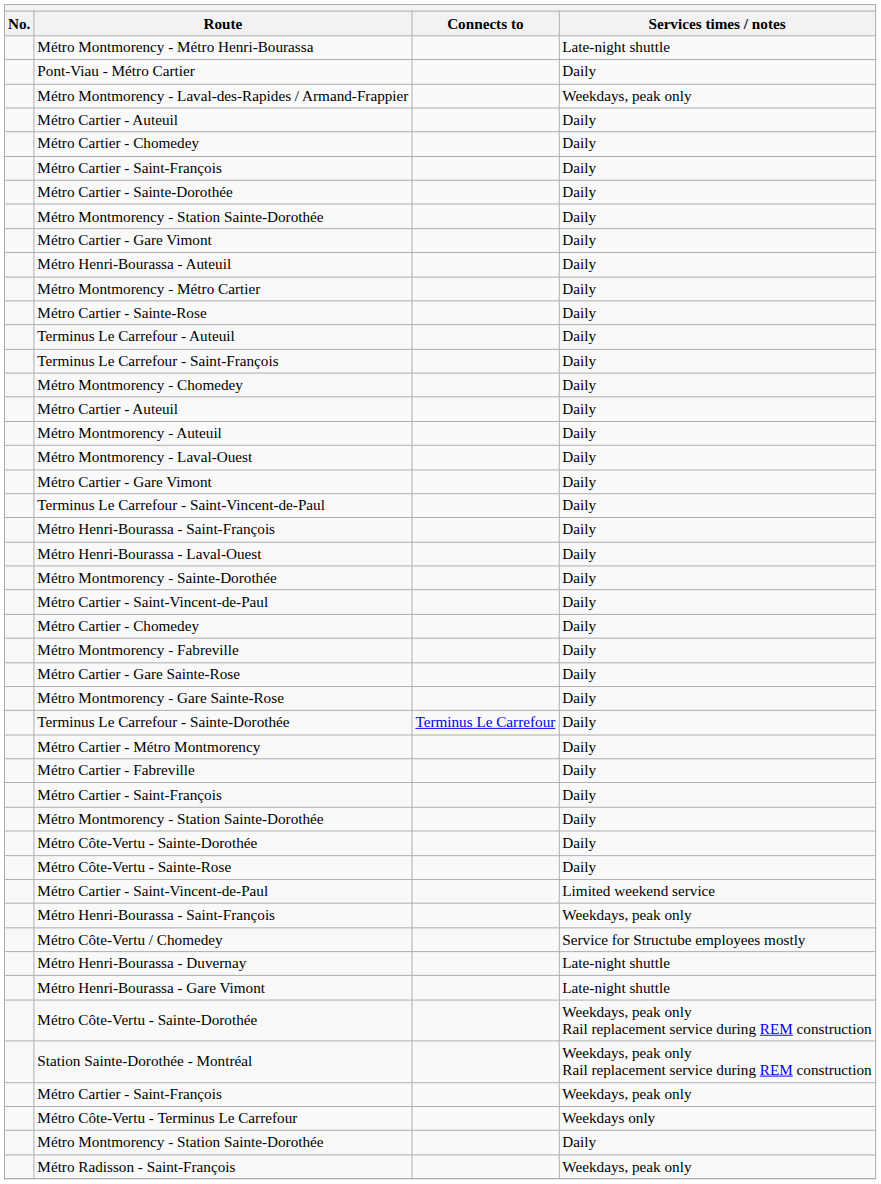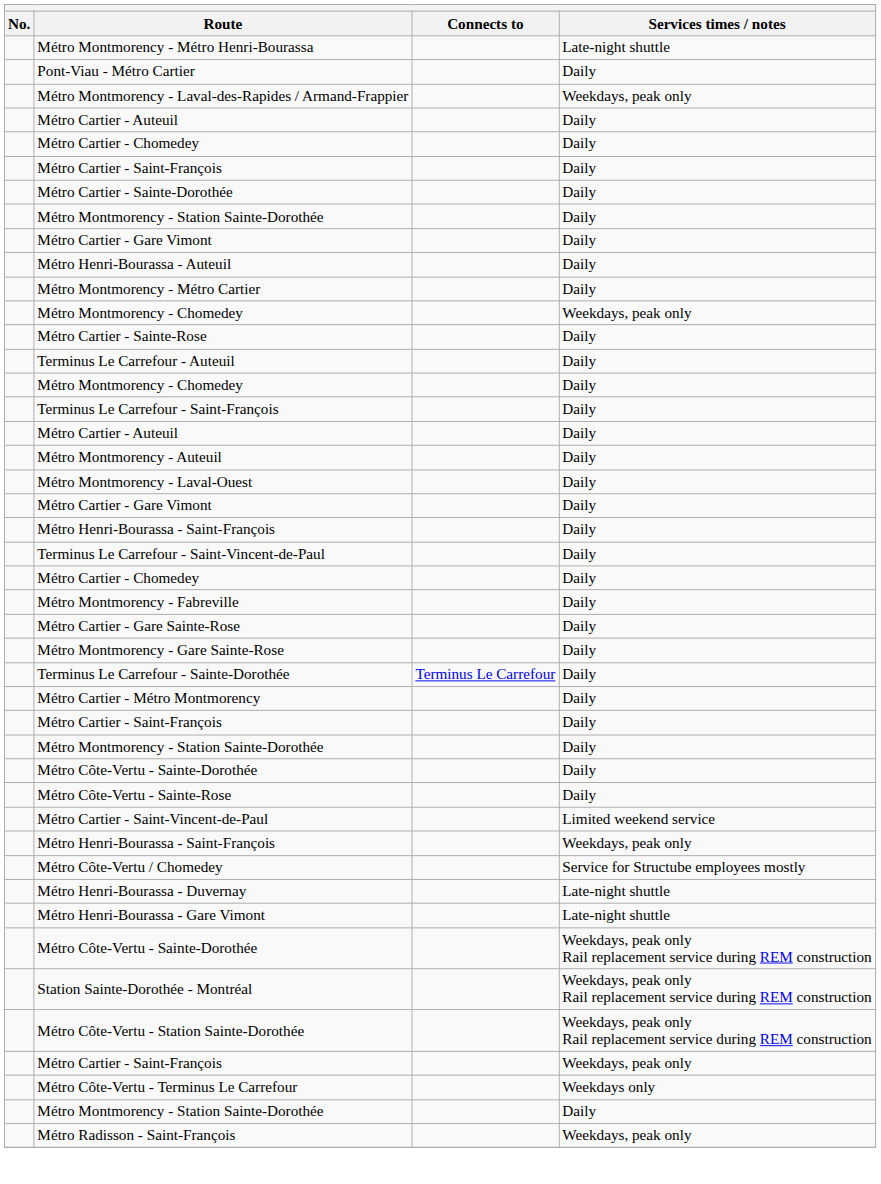+ row: (140, 312)
rows swapped: (140, 385) <-> (158, 361)
rows swapped: (181, 505) <-> (156, 529)
- row: (149, 553)
- row: (157, 578)
- row: (153, 602)
- row: (116, 770)
+ row: (171, 1030)
